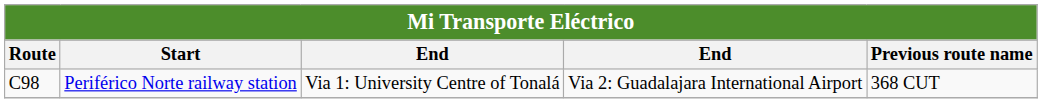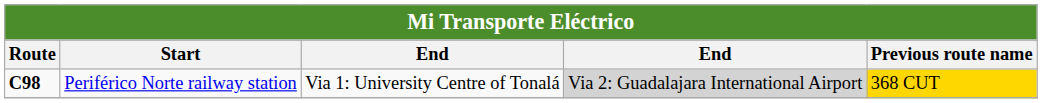(24, 83) normal -> (25, 83) bold
(715, 83) no background -> (715, 83) lightgrey background
(905, 83) no background -> (905, 83) gold background
